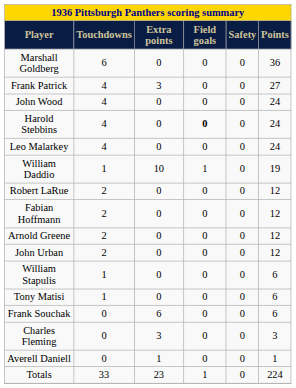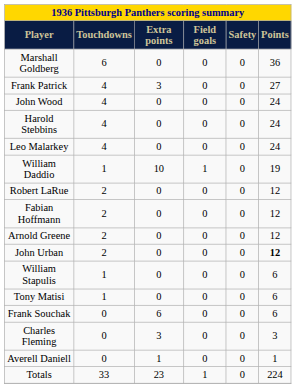(205, 124) bold -> (205, 124) normal
(275, 252) normal -> (275, 252) bold
